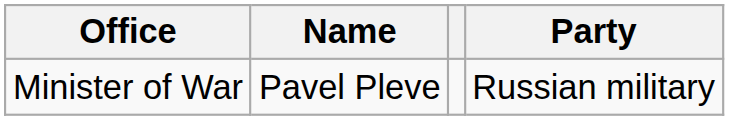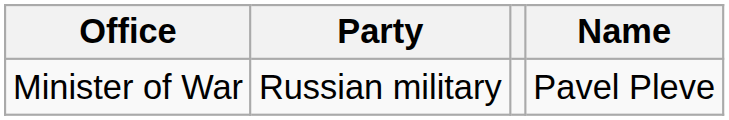columns swapped: (350, 31) <-> (594, 31)
